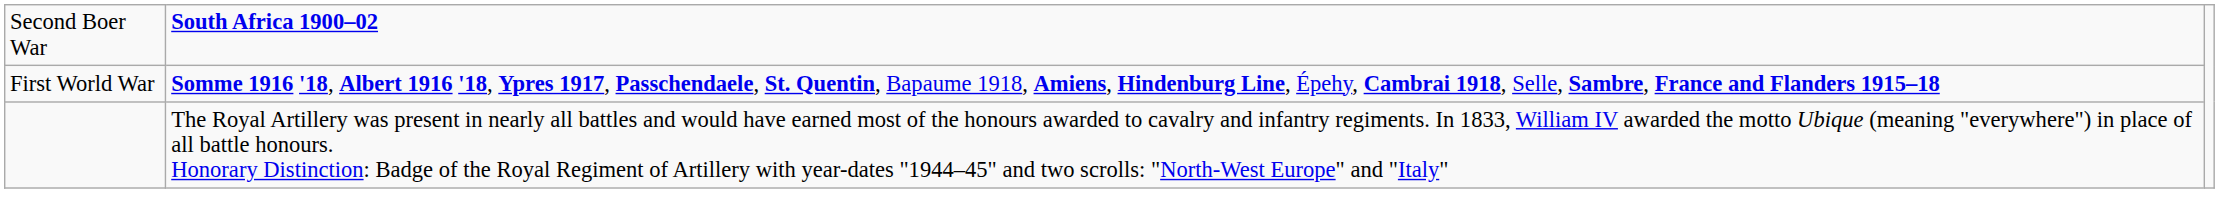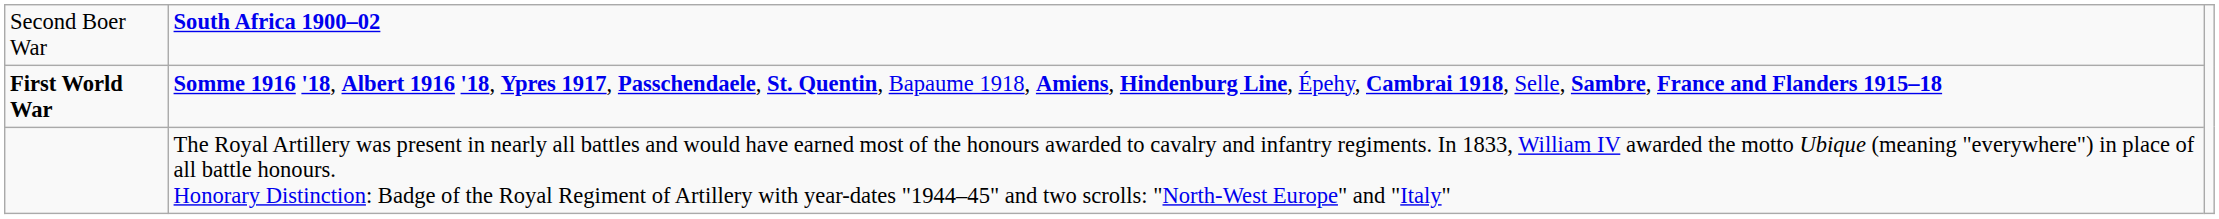(82, 83) normal -> (66, 96) bold
